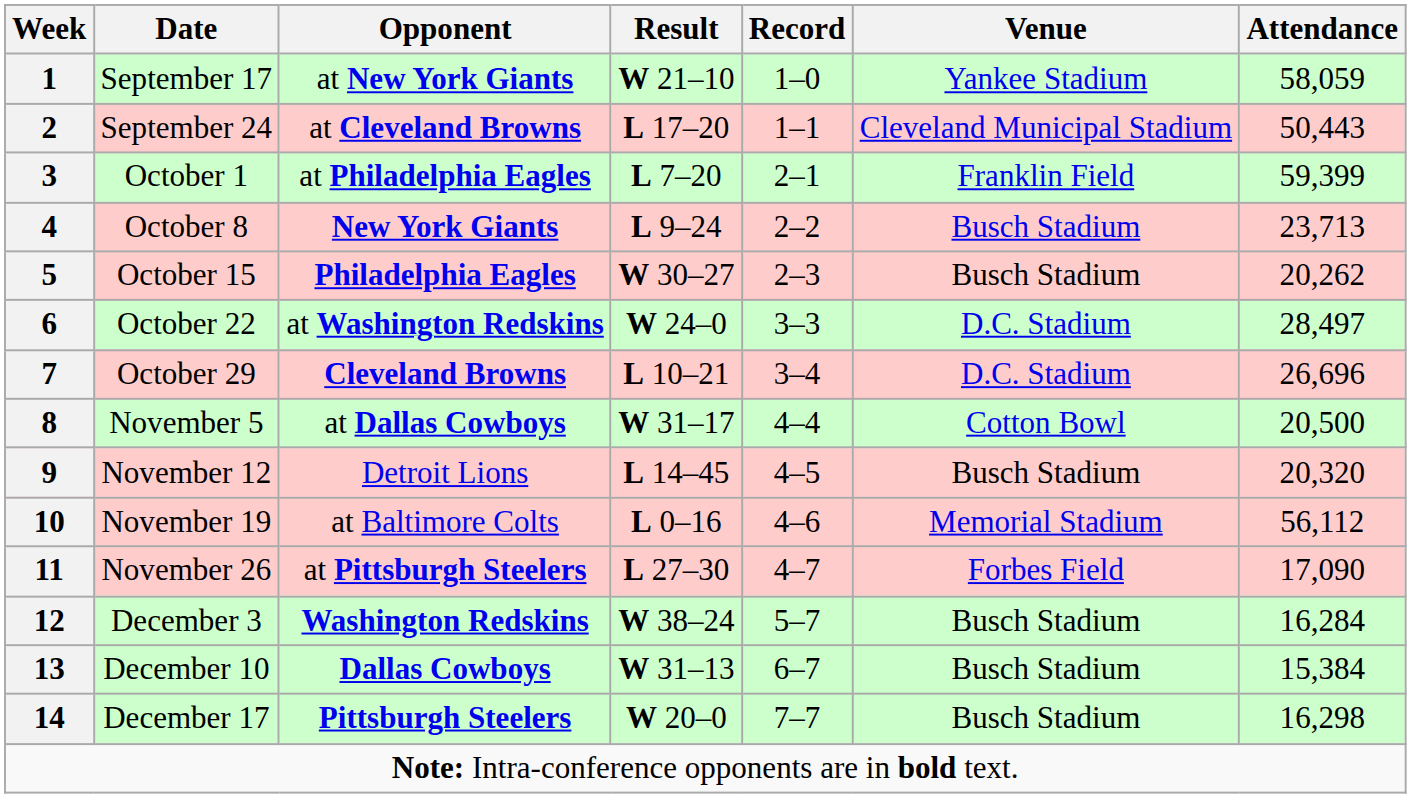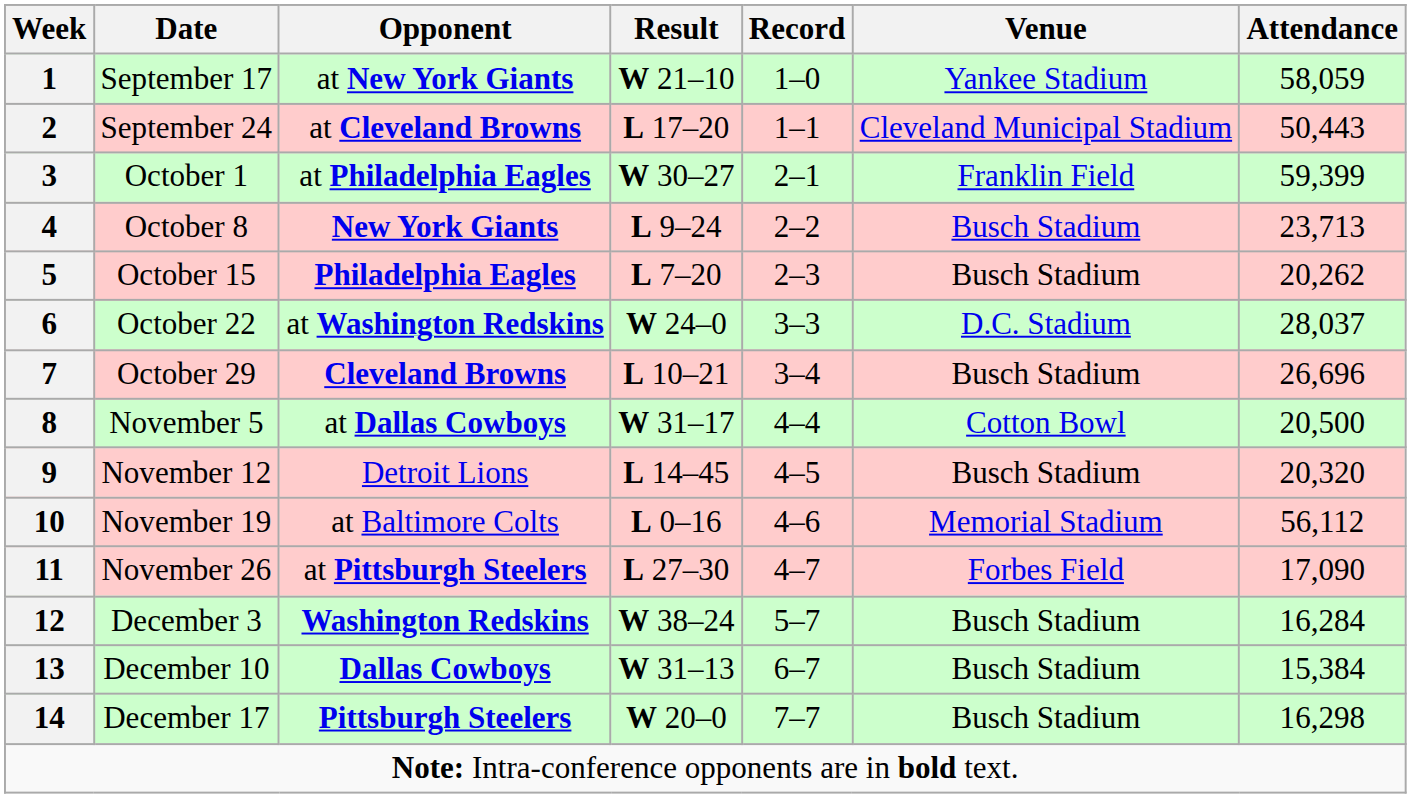(676, 176) L 7–20 -> (676, 176) W 30–27
(676, 275) W 30–27 -> (676, 275) L 7–20
(1322, 324) 28,497 -> (1322, 324) 28,037
(1046, 373) D.C. Stadium -> (1046, 373) Busch Stadium
